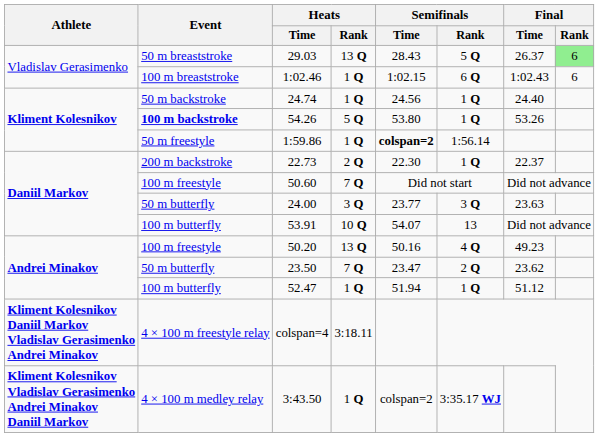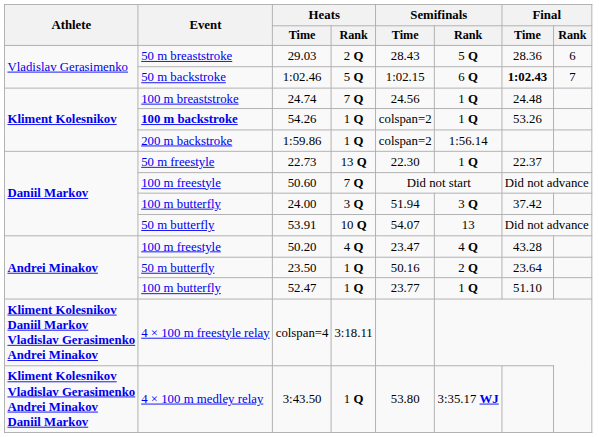(354, 56) 13 Q -> (354, 56) 2 Q
(529, 56) 26.37 -> (527, 56) 28.36
(574, 56) lightgreen background -> (572, 56) no background
(190, 77) 100 m breaststroke -> (184, 77) 50 m backstroke
(354, 77) 1 Q -> (354, 77) 5 Q
(529, 77) normal -> (527, 77) bold
(574, 77) 6 -> (572, 77) 7
(184, 98) 50 m backstroke -> (190, 98) 100 m breaststroke
(354, 98) 1 Q -> (354, 98) 7 Q
(529, 98) 24.40 -> (527, 98) 24.48
(354, 120) 5 Q -> (354, 120) 1 Q
(406, 120) 53.80 -> (405, 120) colspan=2
(178, 141) 50 m freestyle -> (187, 141) 200 m backstroke
(406, 141) bold -> (405, 141) normal
(187, 162) 200 m backstroke -> (178, 162) 50 m freestyle
(354, 162) 2 Q -> (354, 162) 13 Q
(178, 204) 50 m butterfly -> (181, 204) 100 m butterfly
(406, 204) 23.77 -> (405, 204) 51.94
(529, 204) 23.63 -> (527, 204) 37.42
(181, 225) 100 m butterfly -> (178, 225) 50 m butterfly
(354, 246) 13 Q -> (354, 246) 4 Q
(406, 246) 50.16 -> (405, 246) 23.47
(529, 246) 49.23 -> (527, 246) 43.28
(354, 267) 7 Q -> (354, 267) 1 Q
(406, 267) 23.47 -> (405, 267) 50.16
(529, 267) 23.62 -> (527, 267) 23.64
(406, 289) 51.94 -> (405, 289) 23.77
(529, 289) 51.12 -> (527, 289) 51.10
(406, 399) colspan=2 -> (405, 399) 53.80
